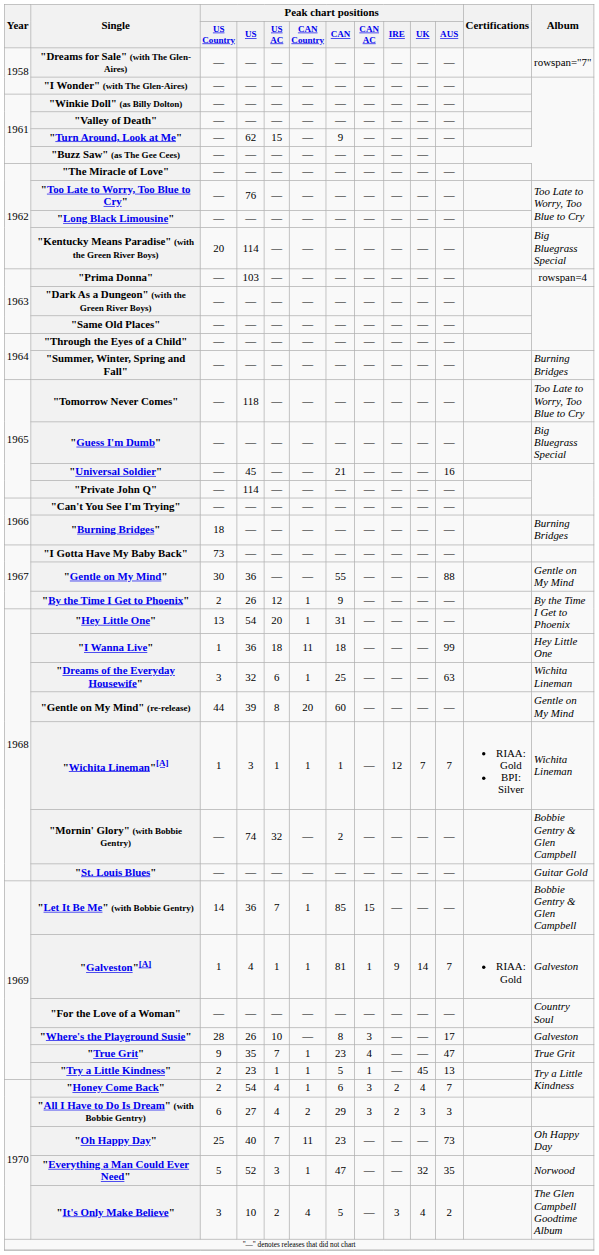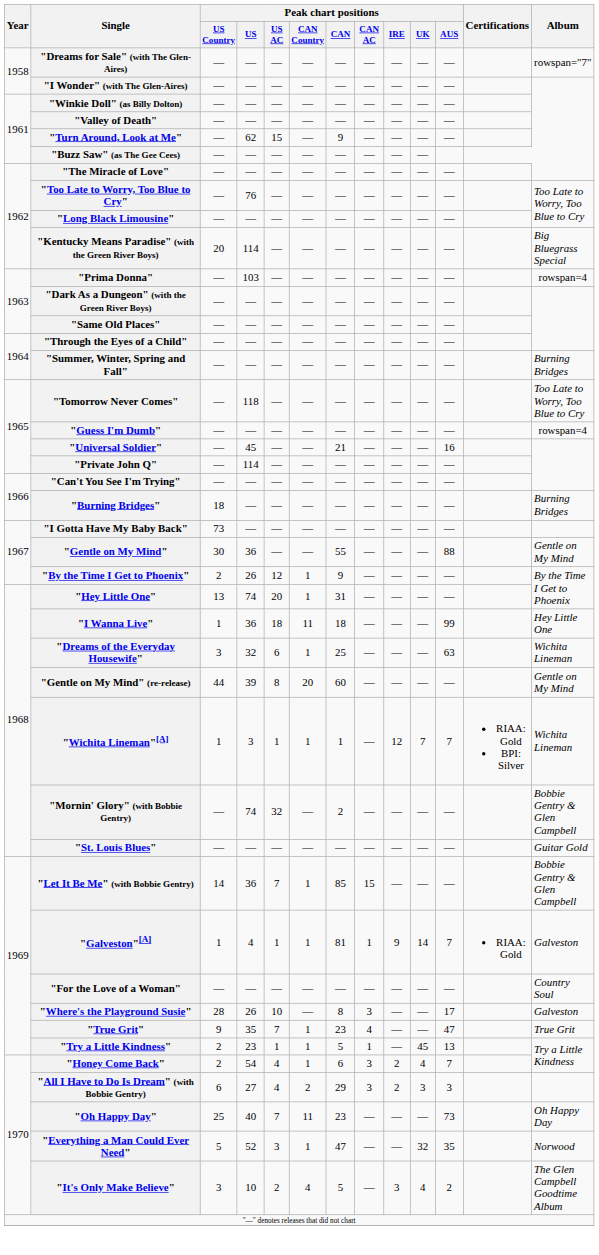(556, 442) Big Bluegrass Special -> (563, 430) rowspan=4
(251, 621) 54 -> (251, 596) 74
